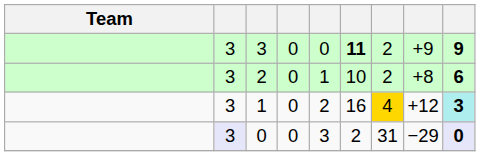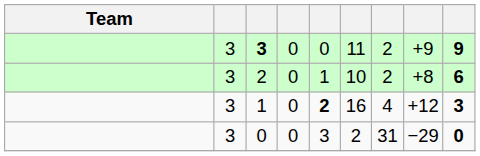(262, 48) normal -> (262, 48) bold
(356, 48) bold -> (356, 48) normal
(324, 106) normal -> (324, 106) bold
(387, 106) gold background -> (387, 106) no background
(459, 106) paleturquoise background -> (459, 106) no background
(230, 135) lavender background -> (230, 135) no background
(459, 135) lavender background -> (459, 135) no background
